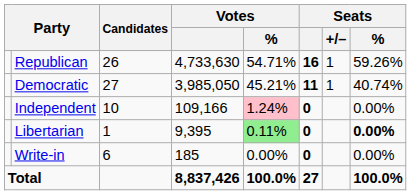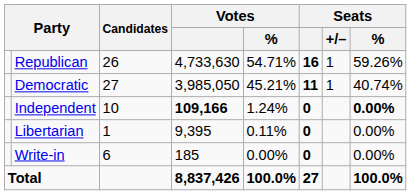(201, 109) normal -> (201, 109) bold
(267, 109) pink background -> (267, 109) no background
(374, 109) normal -> (374, 109) bold
(267, 132) lightgreen background -> (267, 132) no background
(374, 132) bold -> (374, 132) normal
